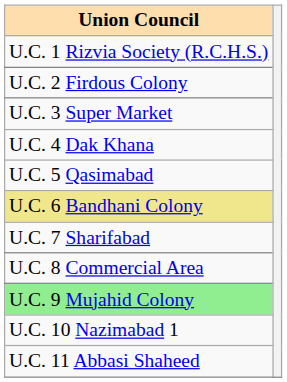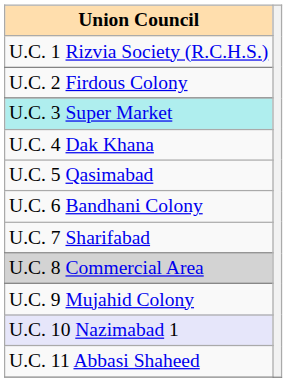(91, 113) no background -> (91, 113) paleturquoise background
(106, 206) khaki background -> (106, 206) no background
(106, 268) no background -> (106, 268) lightgrey background
(102, 299) lightgreen background -> (102, 299) no background
(94, 330) no background -> (94, 330) lavender background
